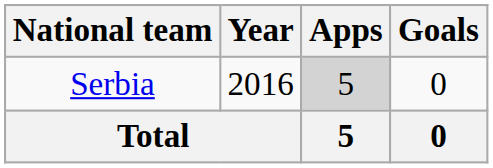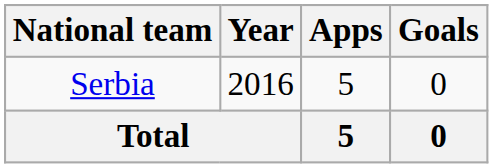(346, 83) lightgrey background -> (346, 83) no background
